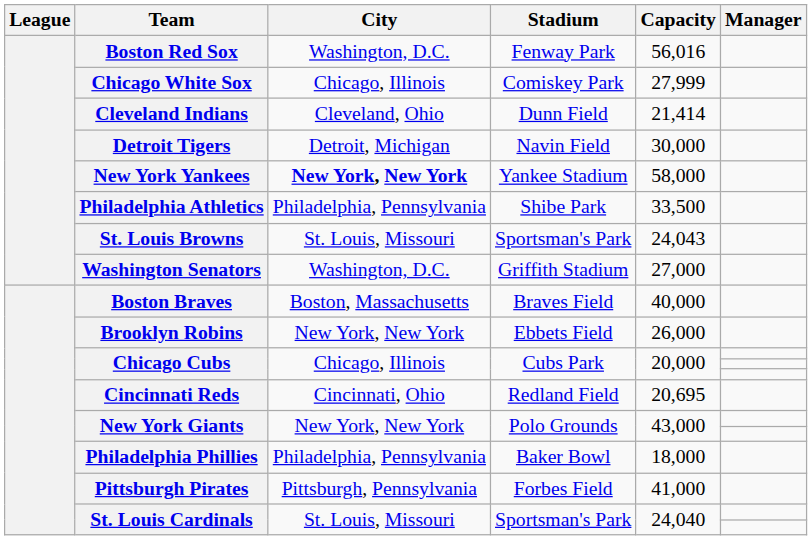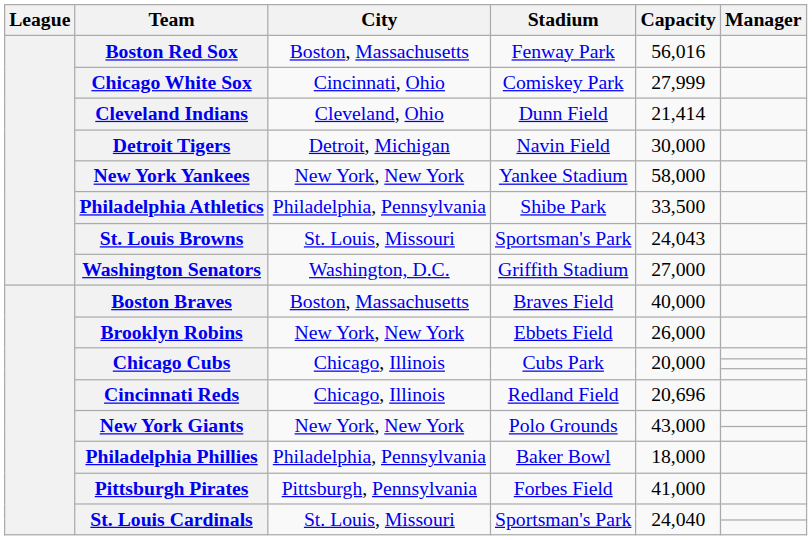(379, 51) Washington, D.C. -> (379, 51) Boston, Massachusetts
(379, 82) Chicago, Illinois -> (379, 82) Cincinnati, Ohio
(379, 176) bold -> (379, 176) normal
(379, 394) Cincinnati, Ohio -> (379, 394) Chicago, Illinois
(678, 394) 20,695 -> (678, 394) 20,696
